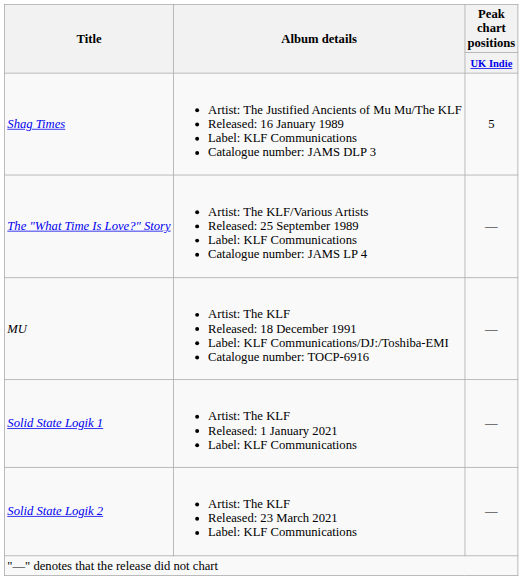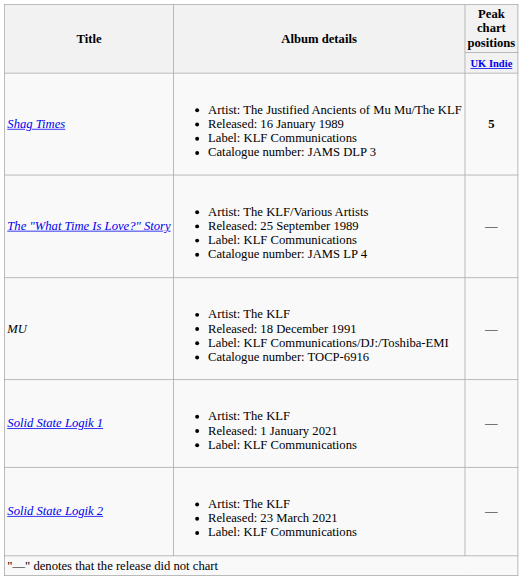(491, 124) normal -> (491, 124) bold
